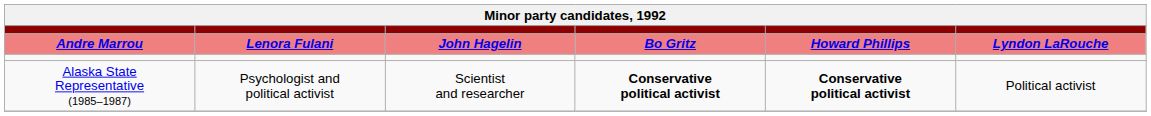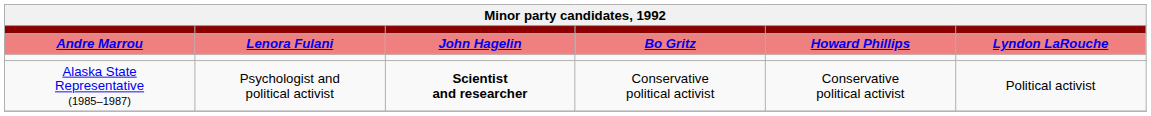(480, 86) normal -> (480, 86) bold
(670, 86) bold -> (670, 86) normal
(860, 86) bold -> (860, 86) normal
